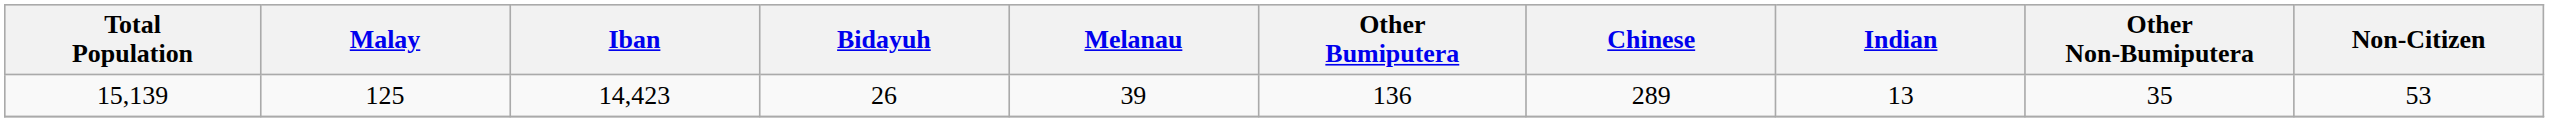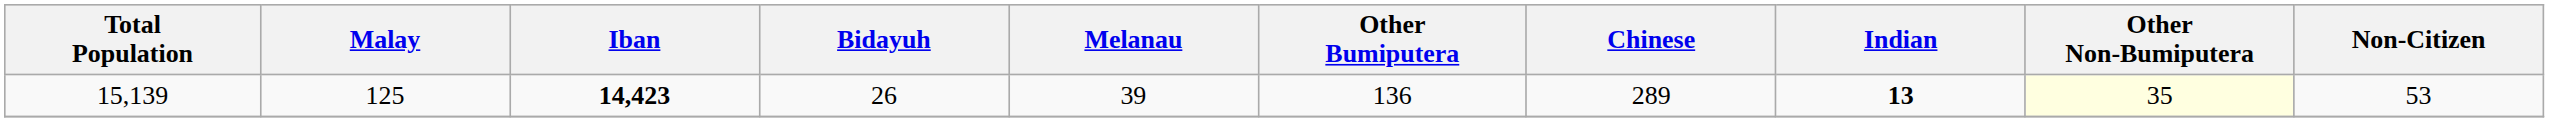(634, 95) normal -> (634, 95) bold
(1901, 95) normal -> (1901, 95) bold
(2160, 95) no background -> (2160, 95) lightyellow background
